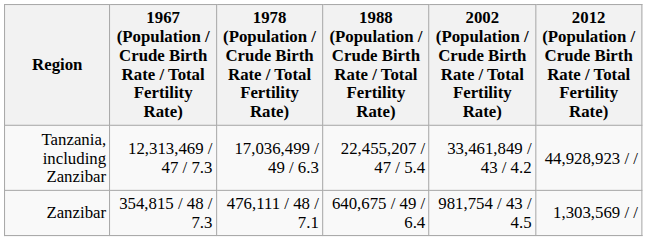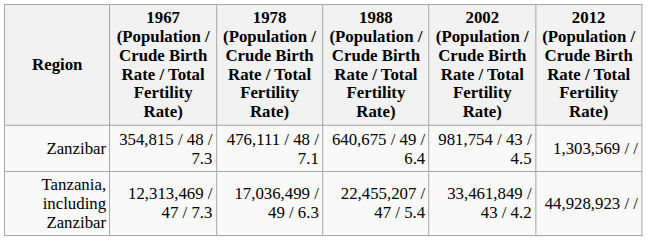rows swapped: (74, 157) <-> (76, 212)
